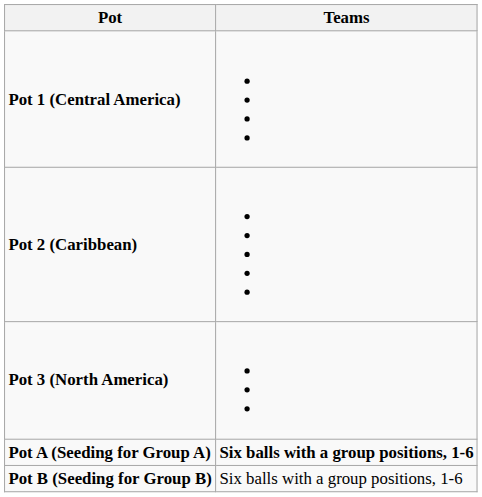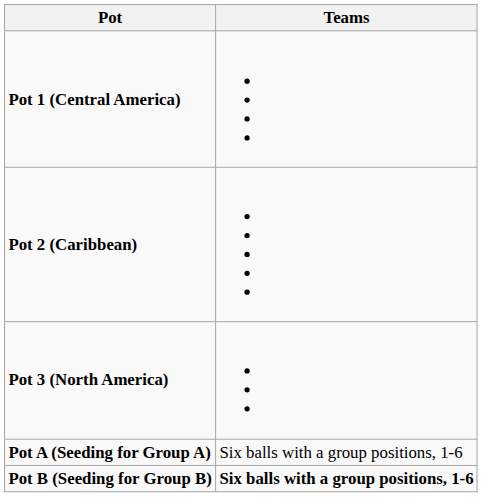(347, 451) bold -> (341, 451) normal
(341, 478) normal -> (347, 478) bold
